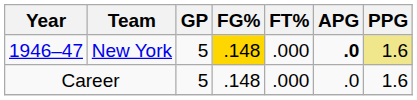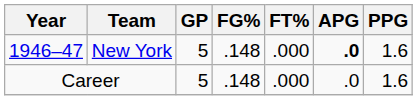(242, 50) gold background -> (242, 50) no background
(395, 50) khaki background -> (395, 50) no background
